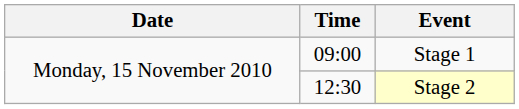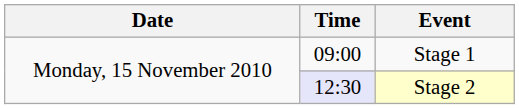(338, 86) no background -> (338, 86) lavender background
